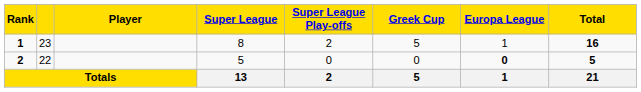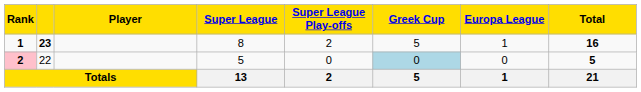(45, 43) normal -> (45, 43) bold
(20, 60) no background -> (20, 60) pink background
(417, 60) no background -> (417, 60) lightblue background
(504, 60) bold -> (504, 60) normal
